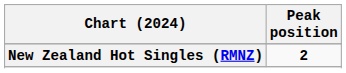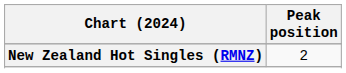(304, 56) bold -> (304, 56) normal
